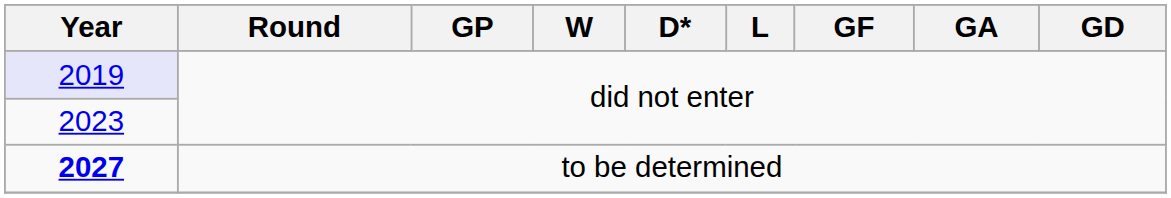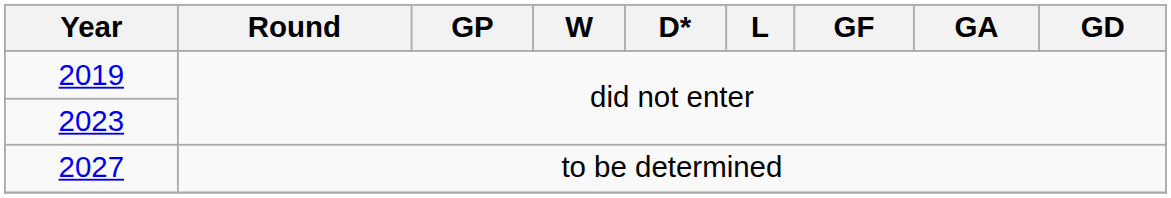(91, 74) lavender background -> (91, 74) no background
(91, 167) bold -> (91, 167) normal
